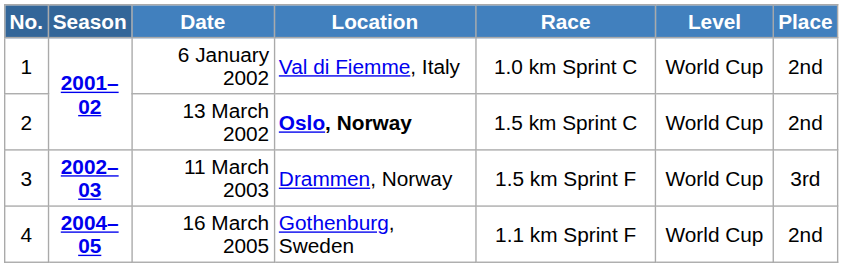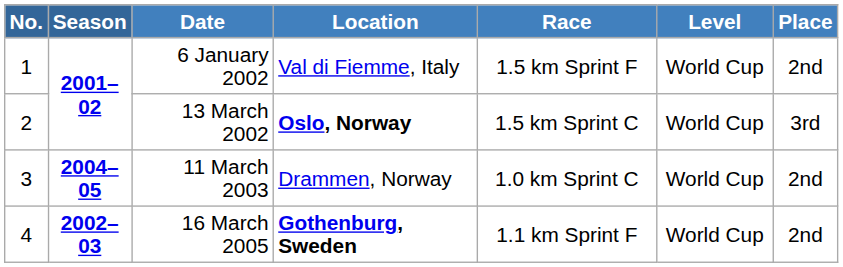(566, 66) 1.0 km Sprint C -> (567, 66) 1.5 km Sprint F
(805, 122) 2nd -> (805, 122) 3rd
(90, 178) 2002–03 -> (90, 178) 2004–05
(566, 178) 1.5 km Sprint F -> (567, 178) 1.0 km Sprint C
(805, 178) 3rd -> (805, 178) 2nd
(90, 235) 2004–05 -> (90, 235) 2002–03
(337, 235) normal -> (341, 235) bold
